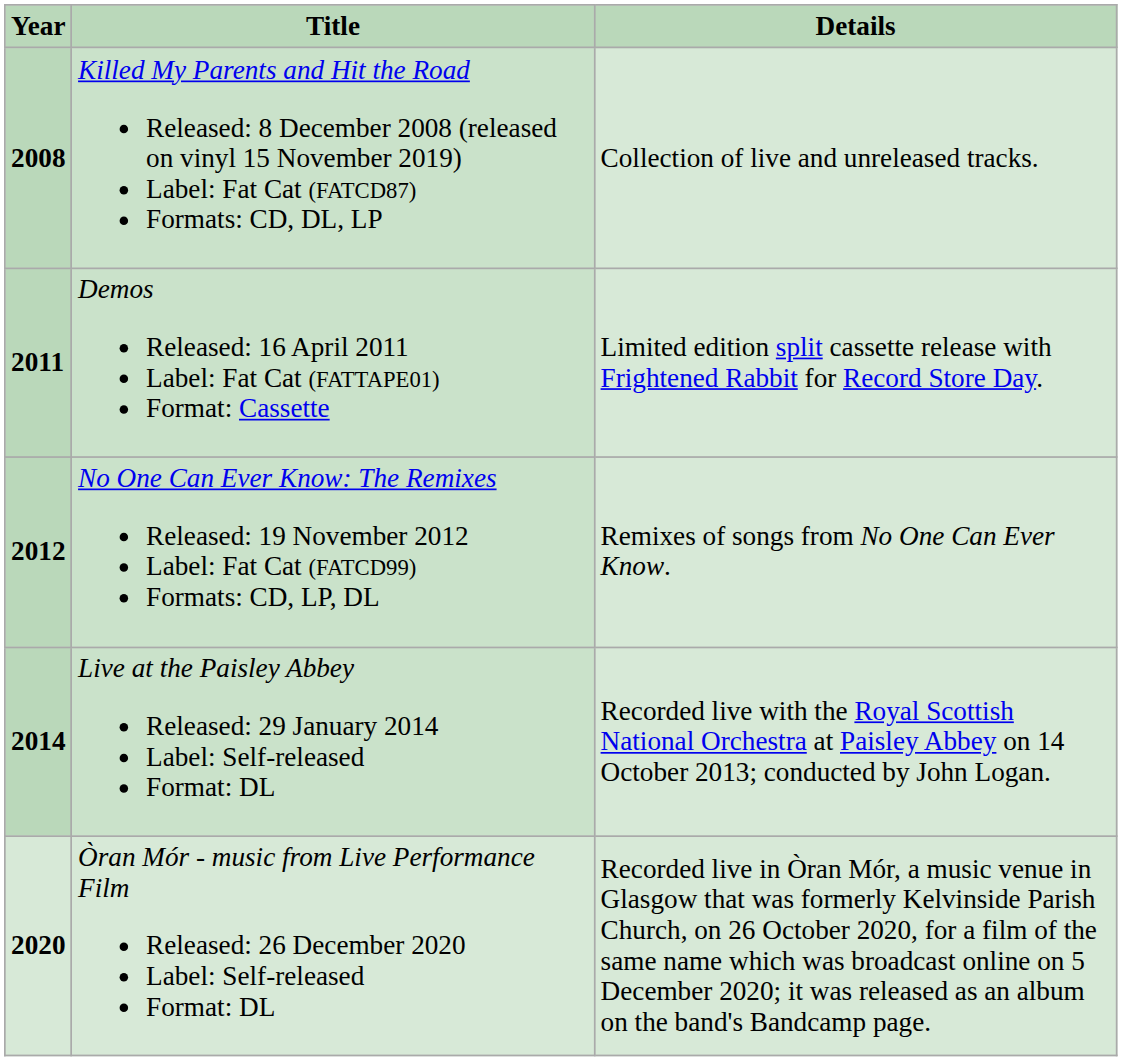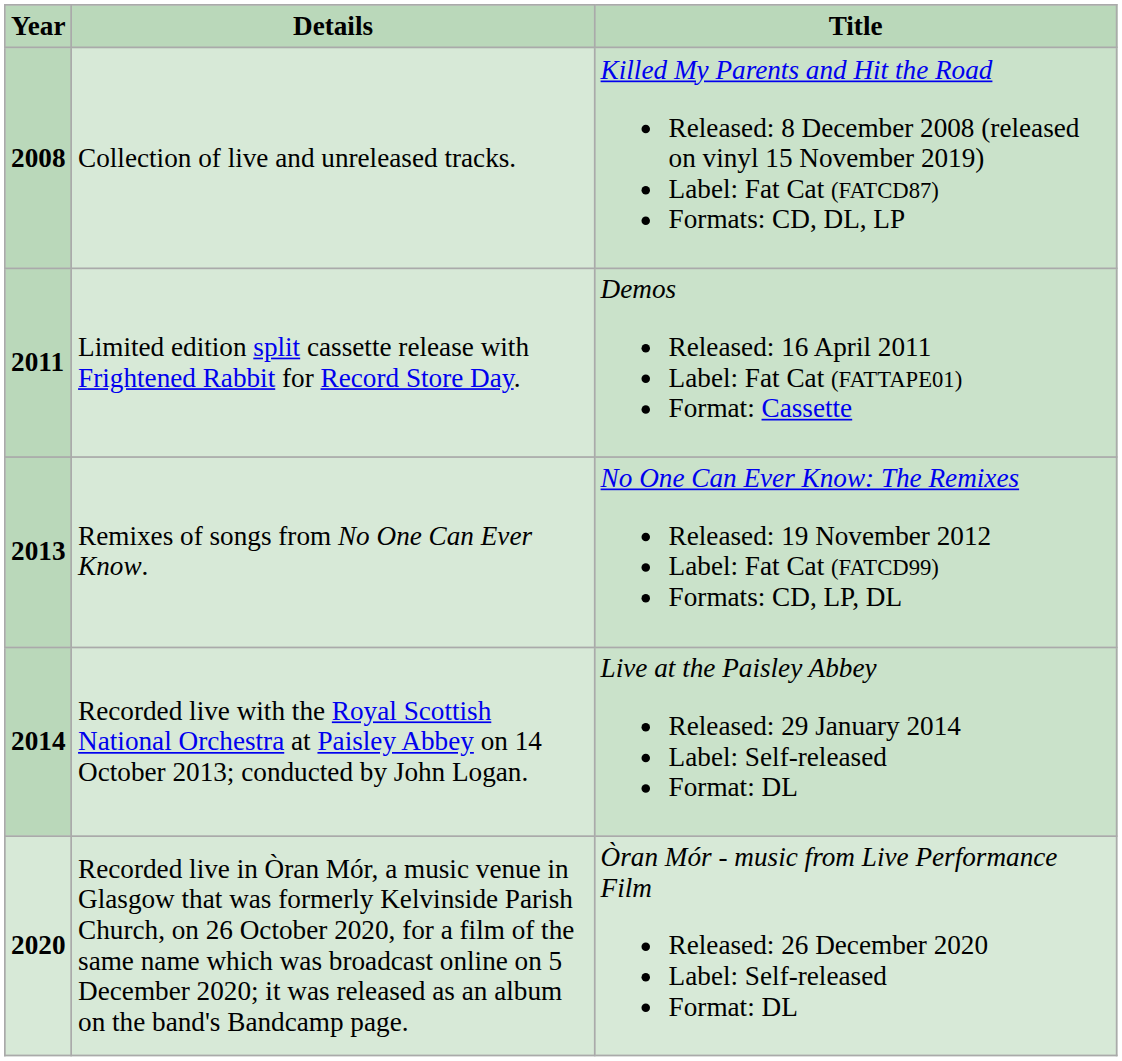columns swapped: (333, 26) <-> (856, 26)
(38, 551) 2012 -> (38, 551) 2013
